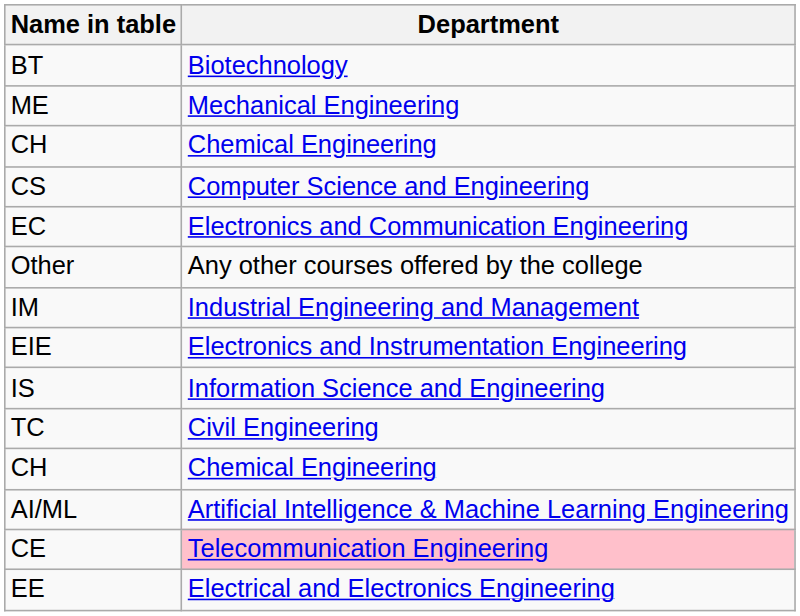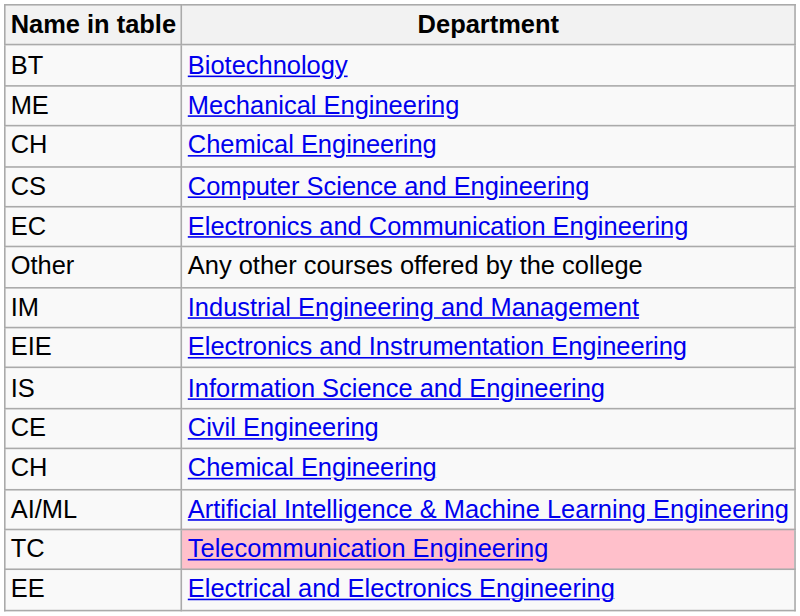(28, 428) TC -> (28, 428) CE
(28, 549) CE -> (28, 549) TC
